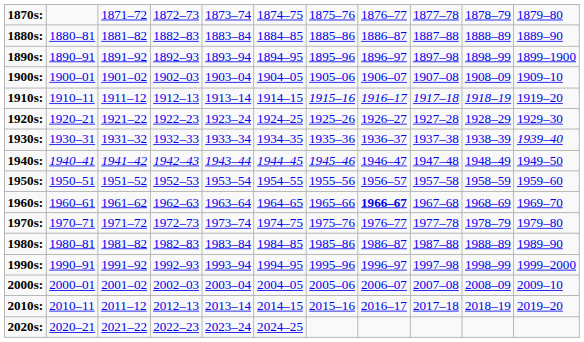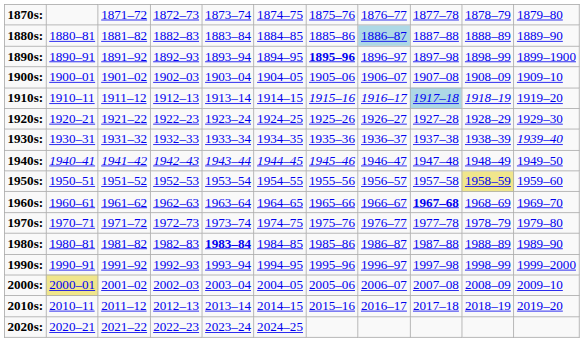(384, 35) no background -> (384, 35) lightblue background
(332, 56) normal -> (332, 56) bold
(436, 98) no background -> (436, 98) lightblue background
(488, 181) no background -> (488, 181) khaki background
(384, 202) bold -> (384, 202) normal
(436, 202) normal -> (436, 202) bold
(228, 243) normal -> (228, 243) bold
(72, 285) no background -> (72, 285) khaki background
